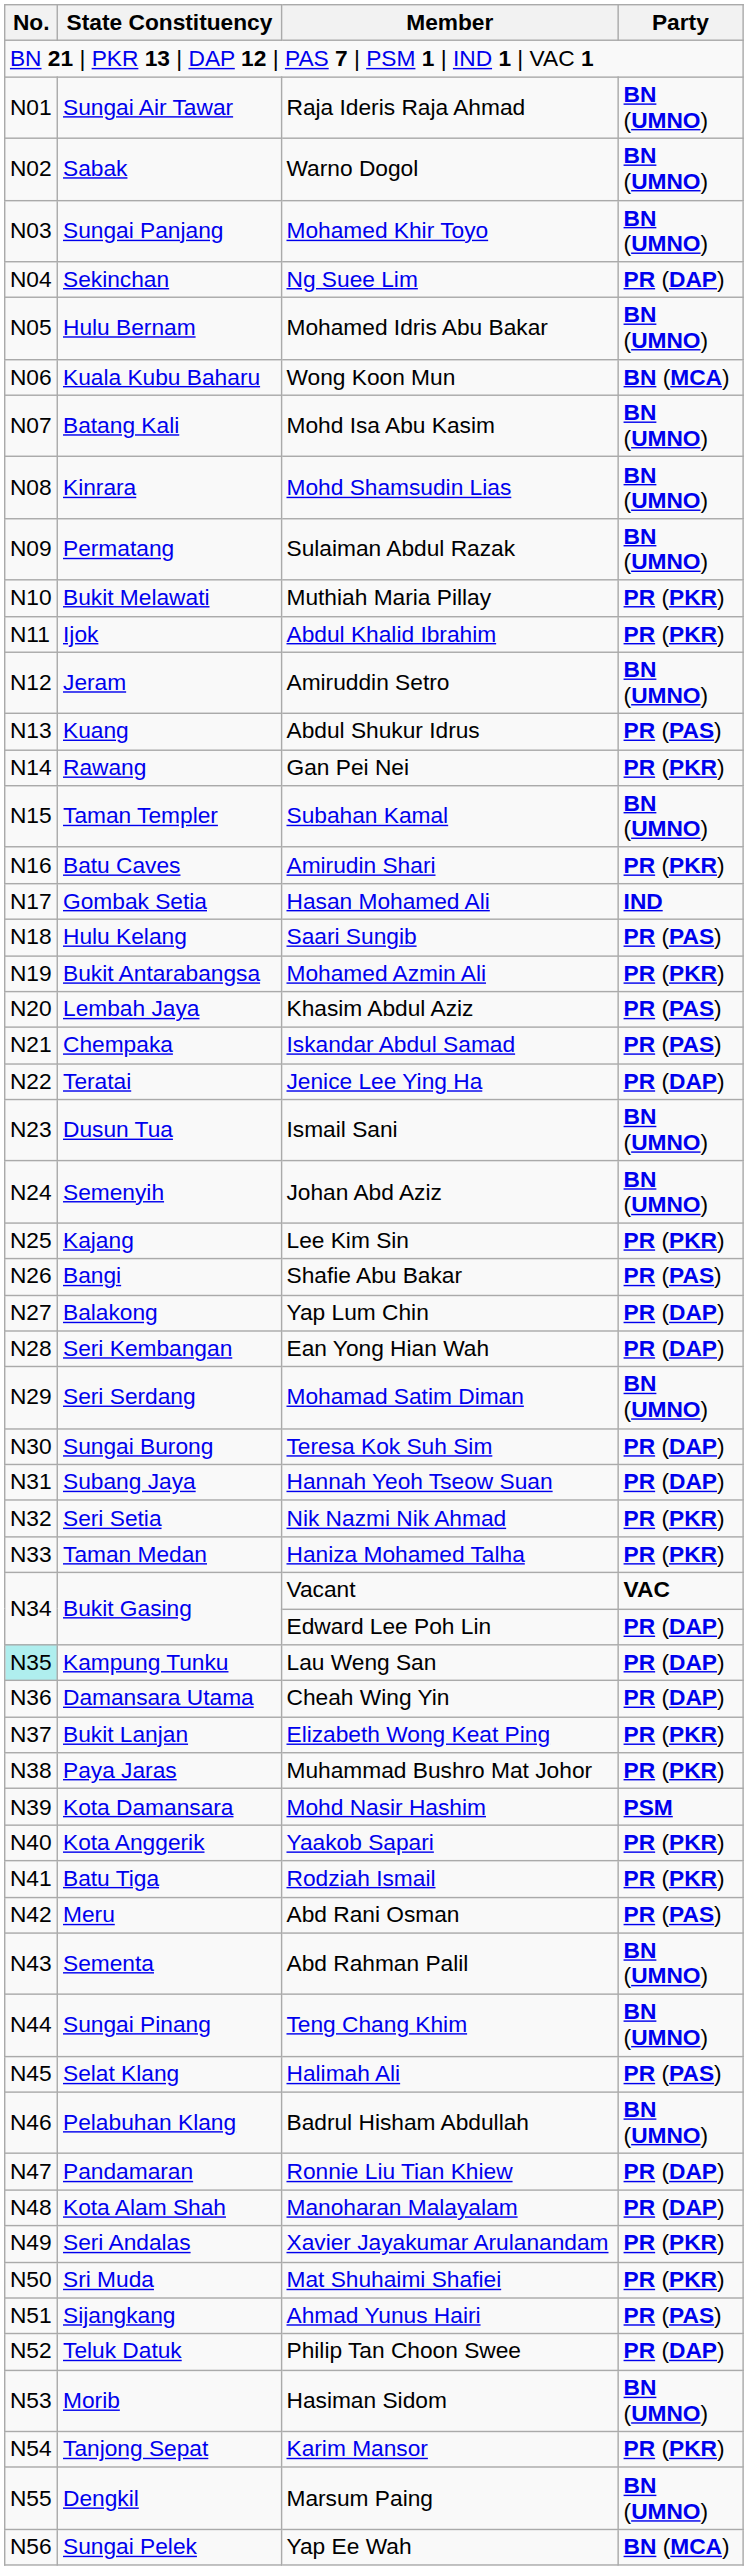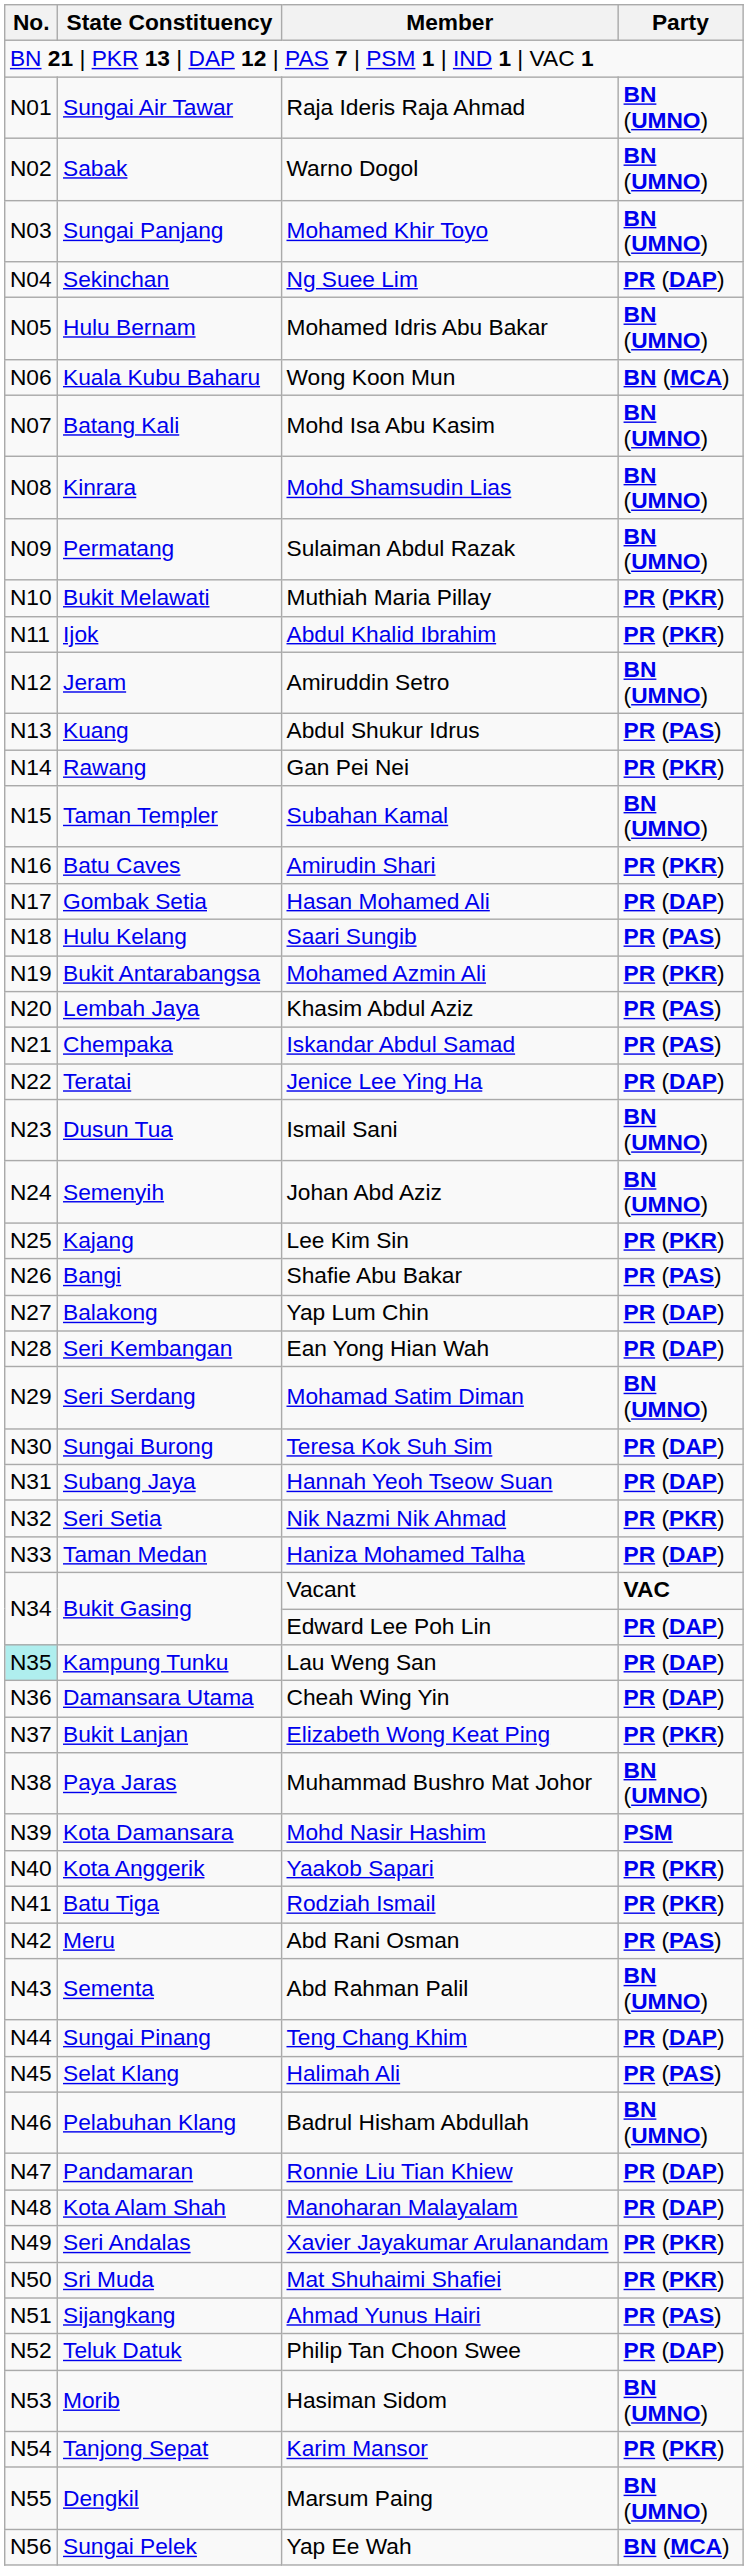(643, 901) IND -> (674, 901) PR (DAP)
(674, 1554) PR (PKR) -> (674, 1554) PR (DAP)
(674, 1770) PR (PKR) -> (666, 1783) BN (UMNO)
(666, 2025) BN (UMNO) -> (674, 2037) PR (DAP)
